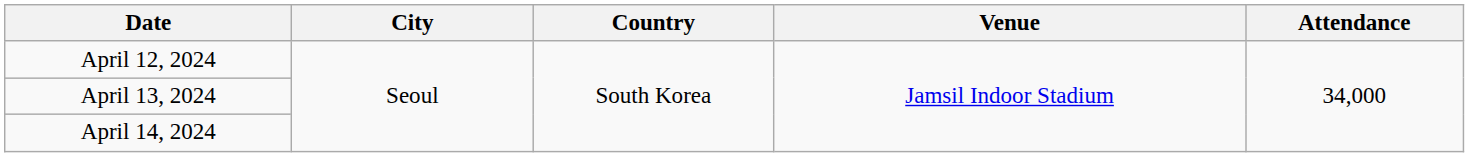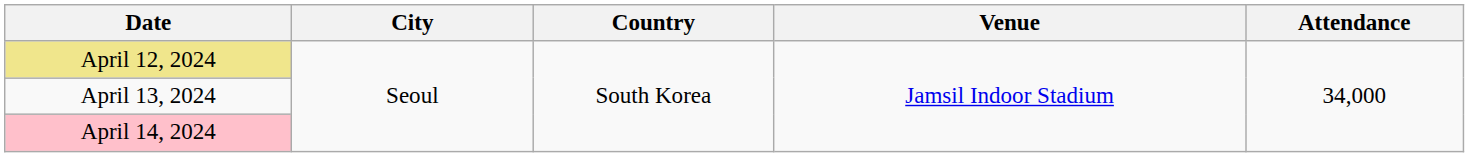(148, 59) no background -> (148, 59) khaki background
(148, 132) no background -> (148, 132) pink background
